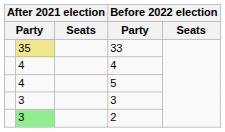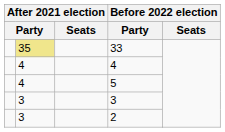(21, 118) lightgreen background -> (21, 118) no background
